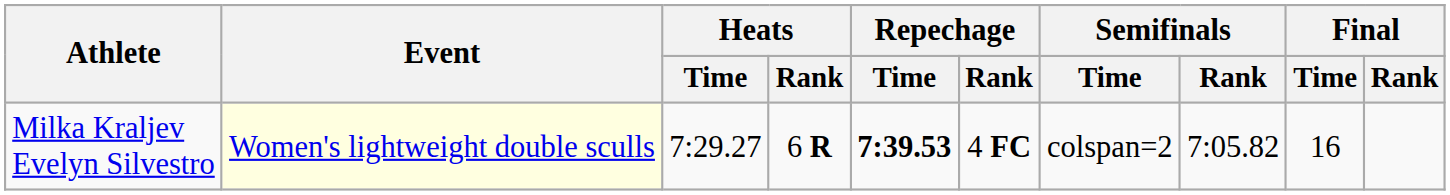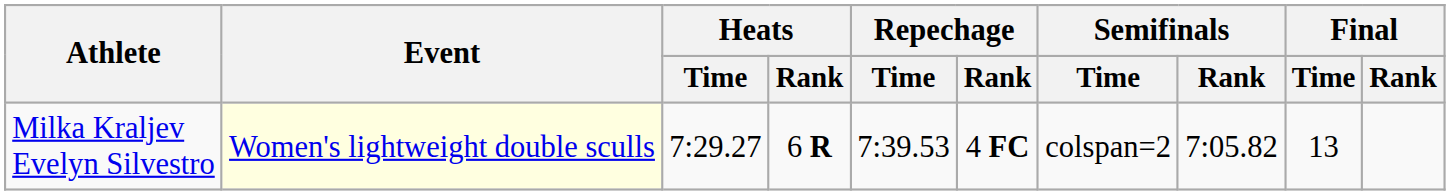(904, 146) bold -> (903, 146) normal
(1325, 146) 16 -> (1324, 146) 13
